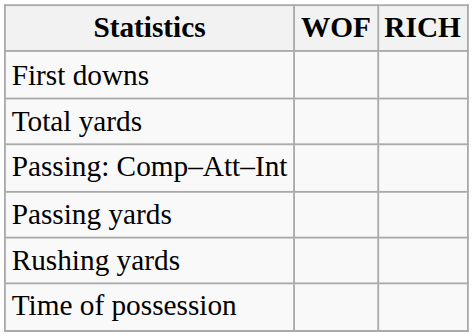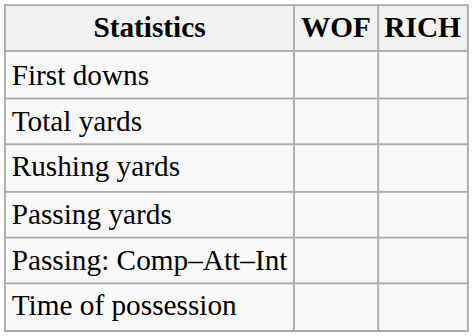rows swapped: (96, 260) <-> (150, 167)
